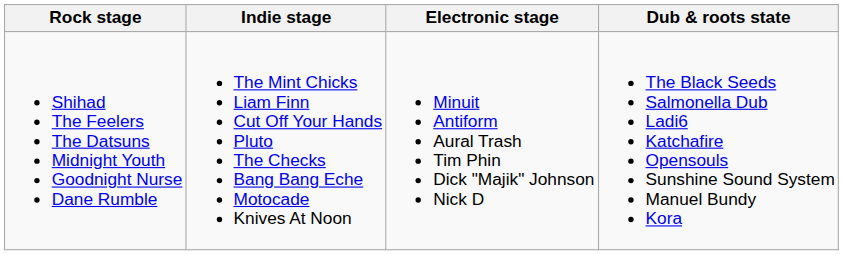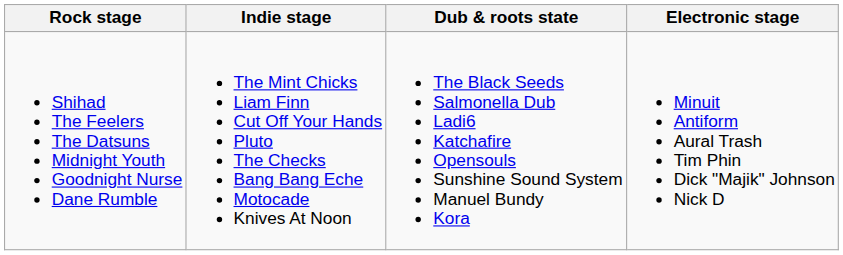columns swapped: (492, 18) <-> (719, 18)
